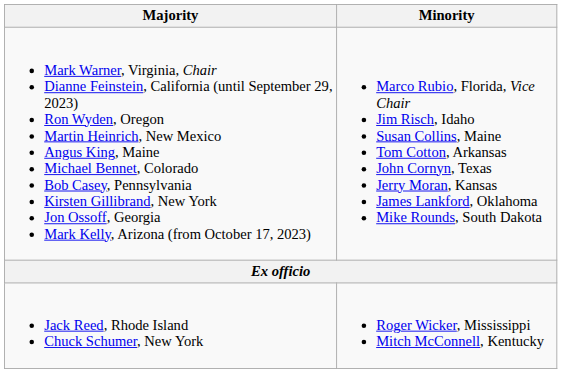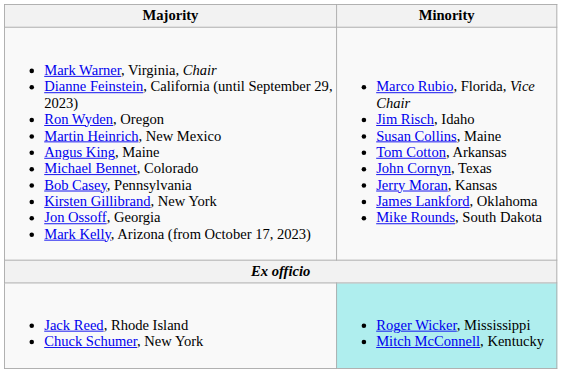(447, 334) no background -> (447, 334) paleturquoise background
